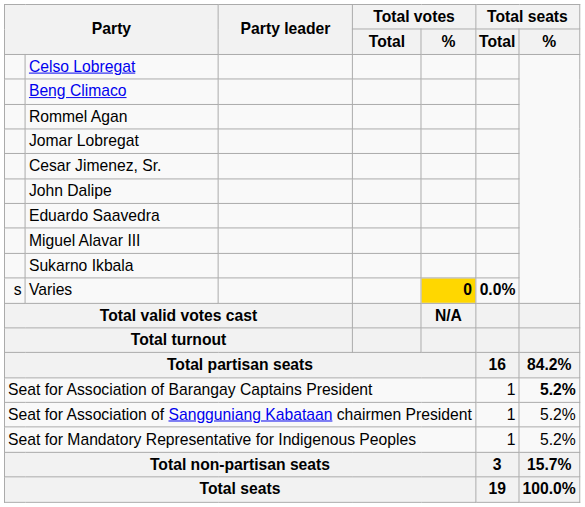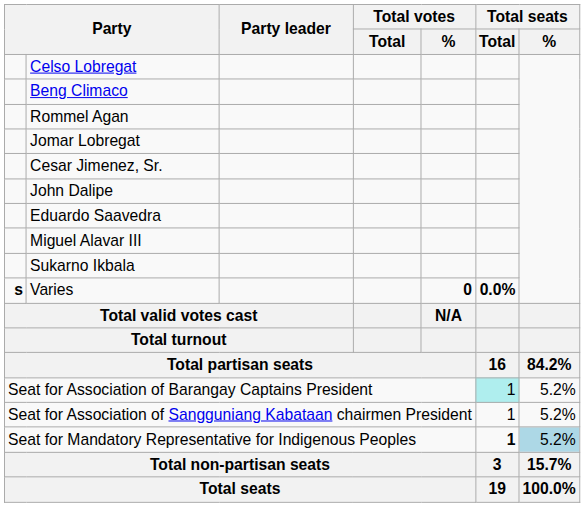(18, 290) normal -> (19, 290) bold
(467, 290) gold background -> (467, 290) no background
(511, 389) no background -> (511, 389) paleturquoise background
(558, 389) bold -> (558, 389) normal
(511, 439) normal -> (511, 439) bold
(558, 439) no background -> (558, 439) lightblue background
